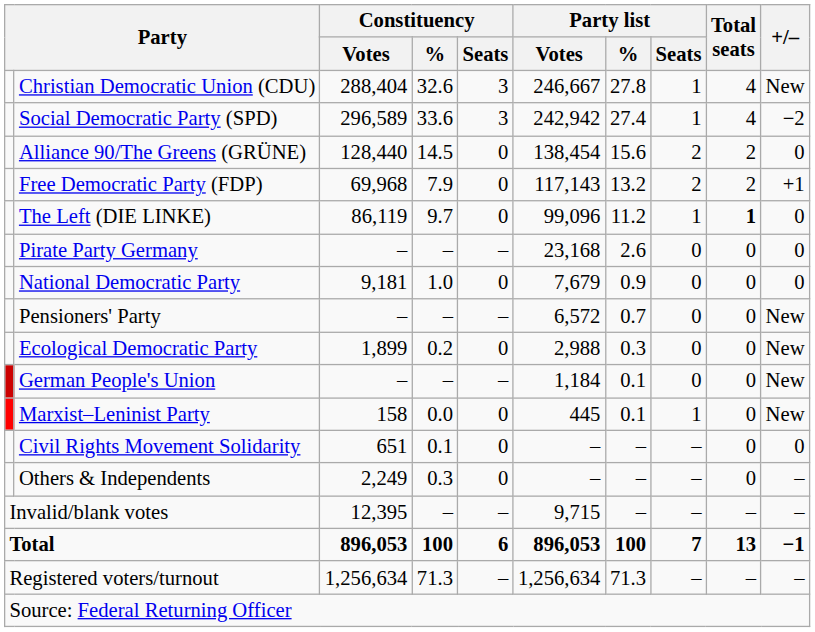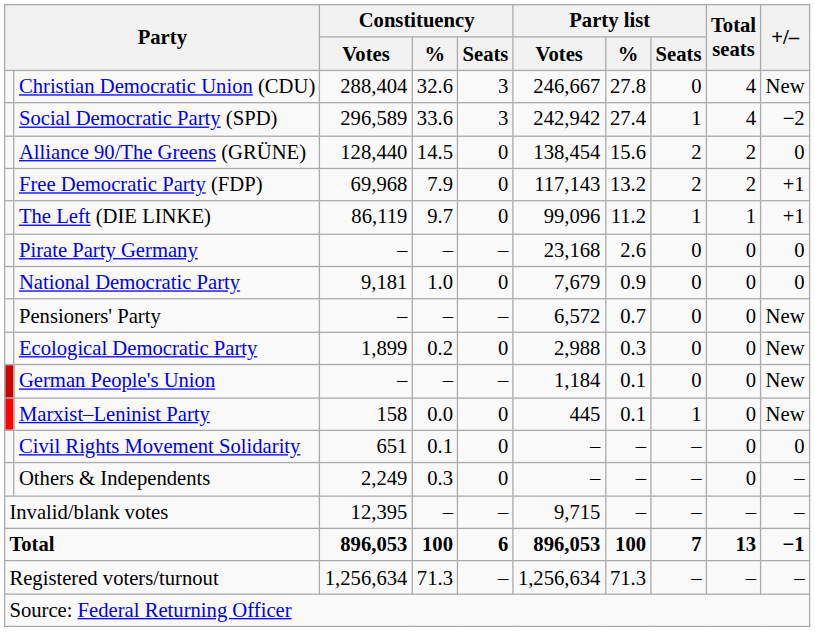(696, 86) 1 -> (696, 86) 0
(751, 217) bold -> (751, 217) normal
(799, 217) 0 -> (794, 217) +1
